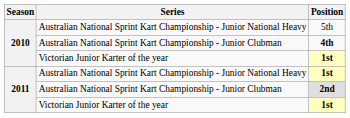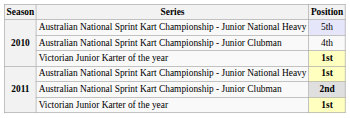(327, 27) no background -> (327, 27) lavender background
(327, 42) bold -> (327, 42) normal
